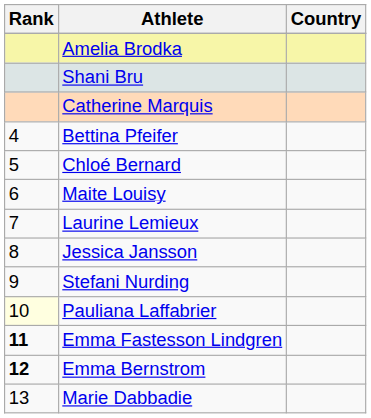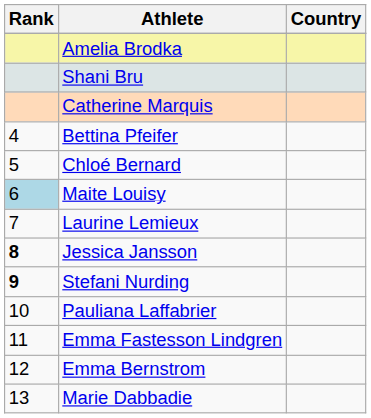(14, 194) no background -> (14, 194) lightblue background
(14, 252) normal -> (14, 252) bold
(14, 281) normal -> (14, 281) bold
(19, 310) lightyellow background -> (19, 310) no background
(19, 340) bold -> (18, 340) normal
(19, 369) bold -> (19, 369) normal
